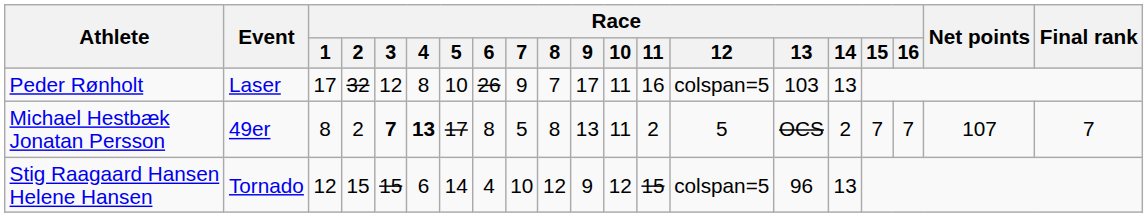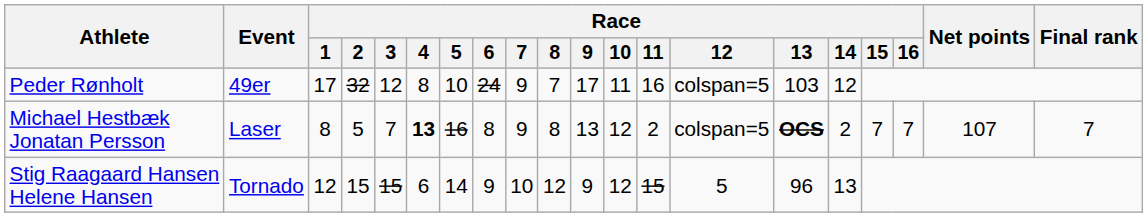(255, 85) Laser -> (250, 85) 49er
(489, 85) 26 -> (489, 85) 24
(845, 85) 13 -> (845, 85) 12
(250, 129) 49er -> (255, 129) Laser
(358, 129) 2 -> (358, 129) 5
(391, 129) bold -> (391, 129) normal
(456, 129) 17 -> (456, 129) 16
(522, 129) 5 -> (522, 129) 9
(620, 129) 11 -> (620, 129) 12
(722, 129) 5 -> (722, 129) colspan=5
(801, 129) normal -> (801, 129) bold
(489, 185) 4 -> (489, 185) 9
(722, 185) colspan=5 -> (722, 185) 5
